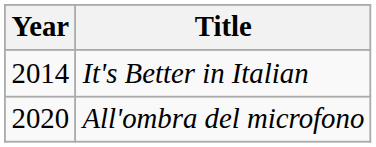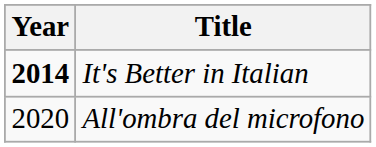(40, 73) normal -> (40, 73) bold
